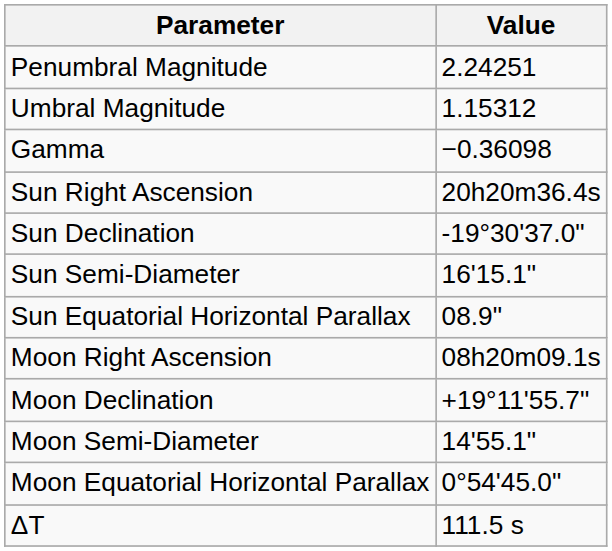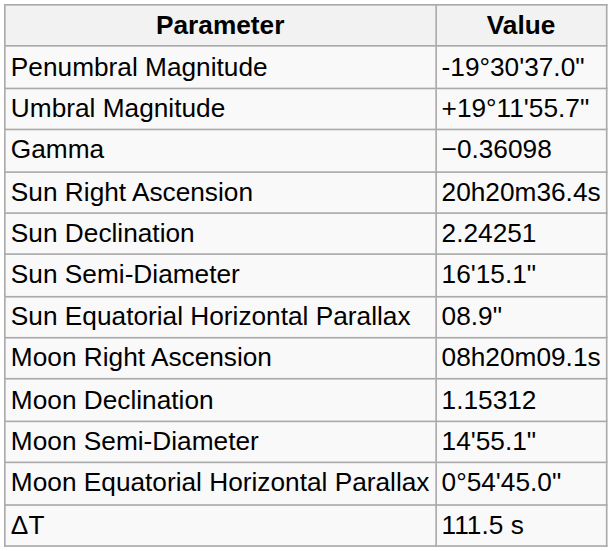(489, 66) 2.24251 -> (513, 66) -19°30'37.0"
(489, 108) 1.15312 -> (515, 108) +19°11'55.7"
(513, 233) -19°30'37.0" -> (489, 233) 2.24251
(515, 399) +19°11'55.7" -> (489, 399) 1.15312
